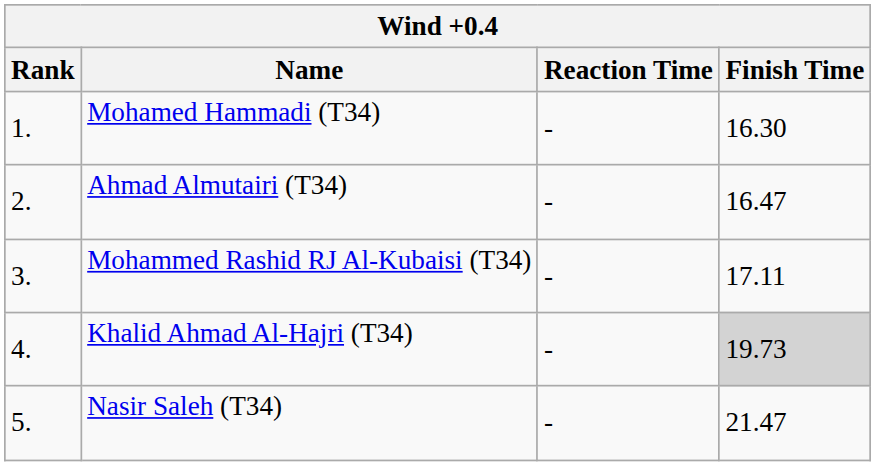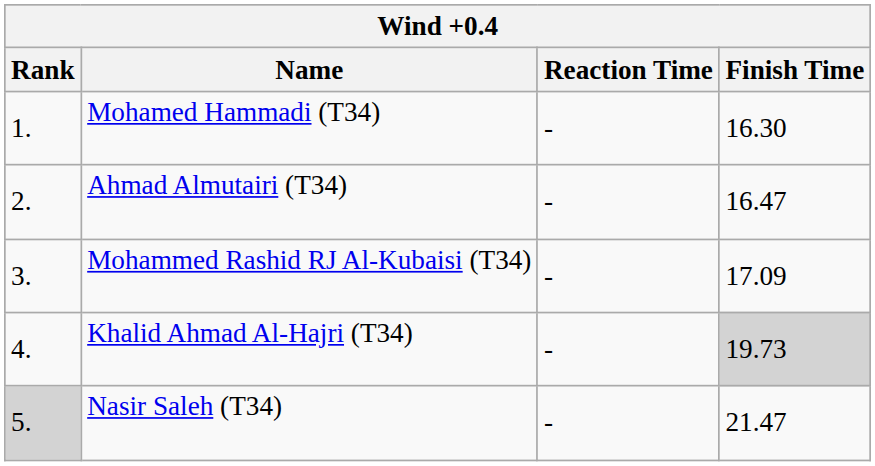(756, 275) 17.11 -> (756, 275) 17.09
(21, 422) no background -> (21, 422) lightgrey background
